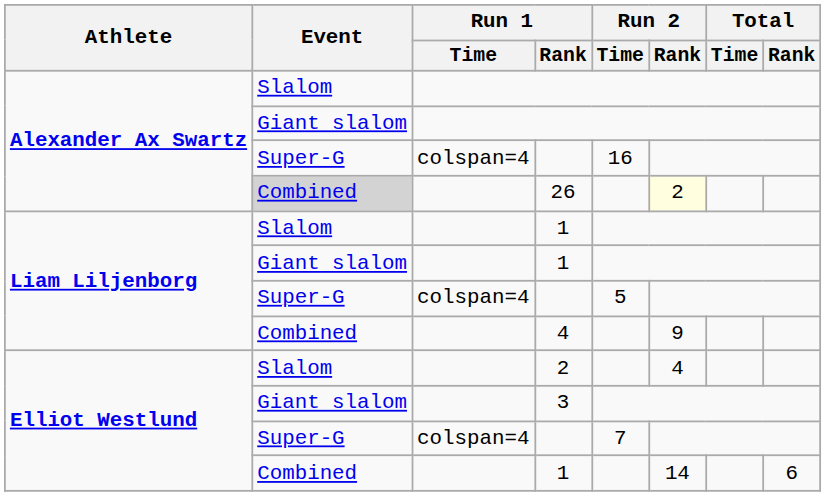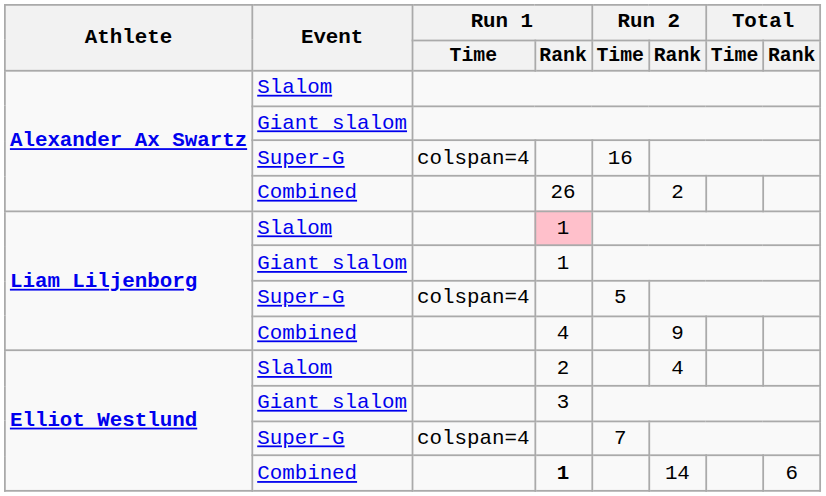(307, 193) lightgrey background -> (307, 193) no background
(677, 193) lightyellow background -> (677, 193) no background
(563, 228) no background -> (563, 228) pink background
(563, 473) normal -> (563, 473) bold
